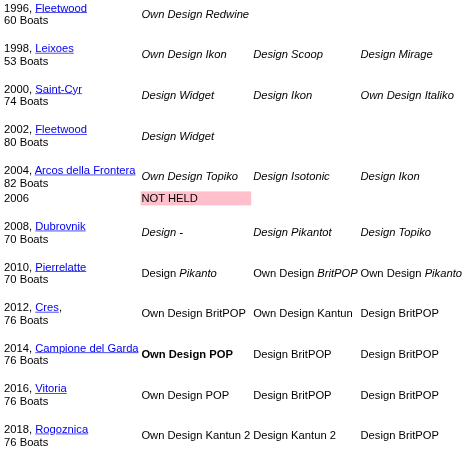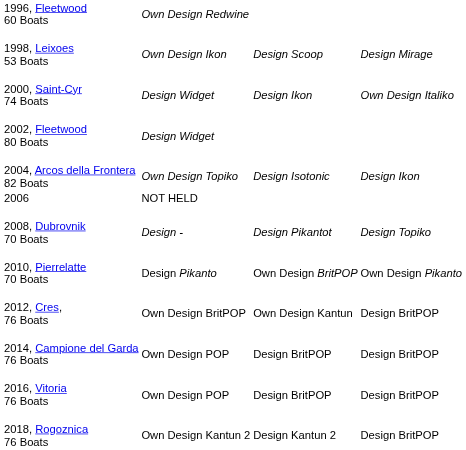(170, 198) pink background -> (170, 198) no background
(187, 354) bold -> (185, 354) normal
